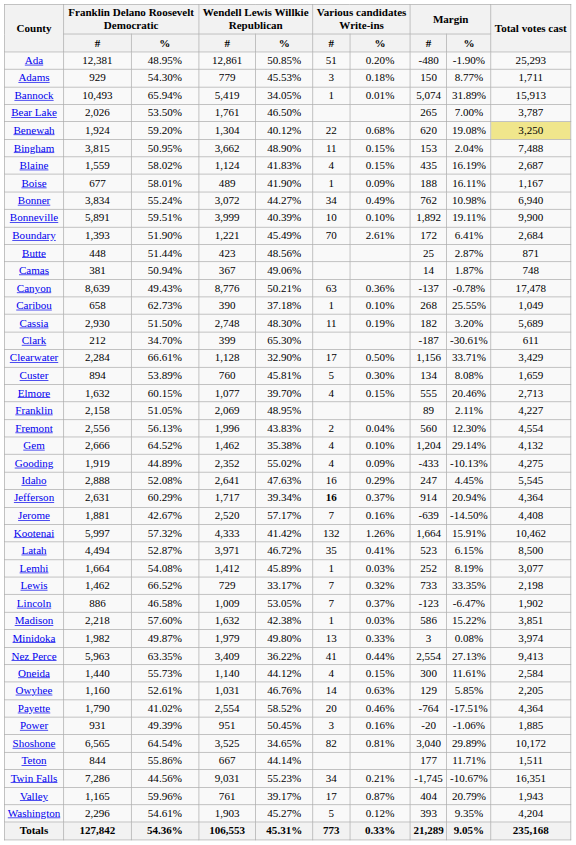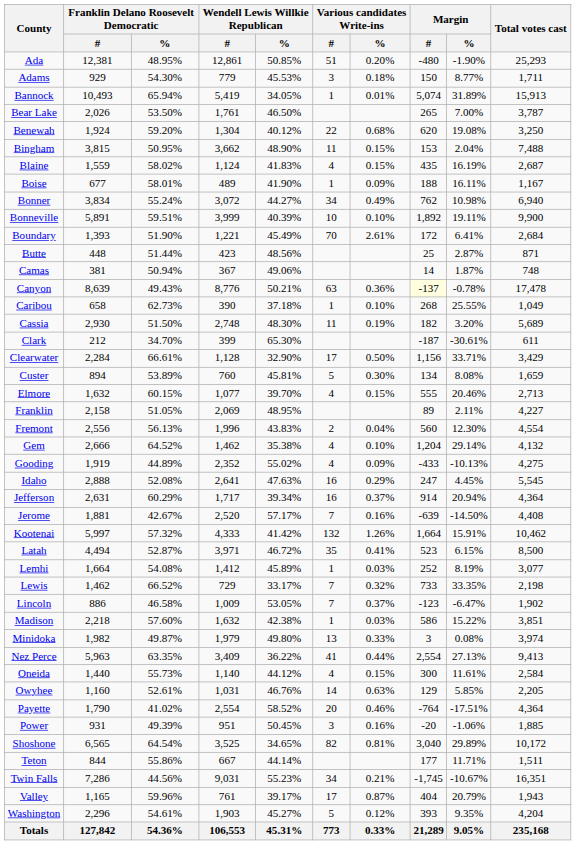(531, 130) khaki background -> (531, 130) no background
(429, 288) no background -> (429, 288) lightyellow background
(331, 498) bold -> (331, 498) normal
